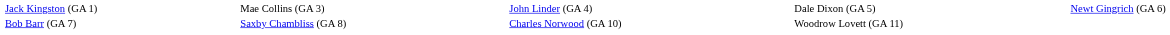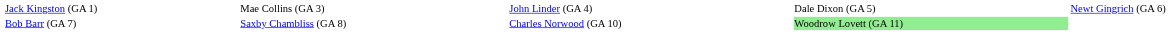(849, 23) no background -> (849, 23) lightgreen background
